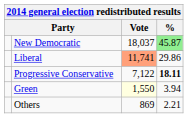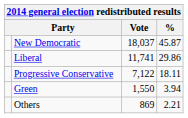(170, 43) lightgreen background -> (170, 43) no background
(141, 58) lightsalmon background -> (141, 58) no background
(170, 74) bold -> (170, 74) normal
(143, 89) lightyellow background -> (143, 89) no background
